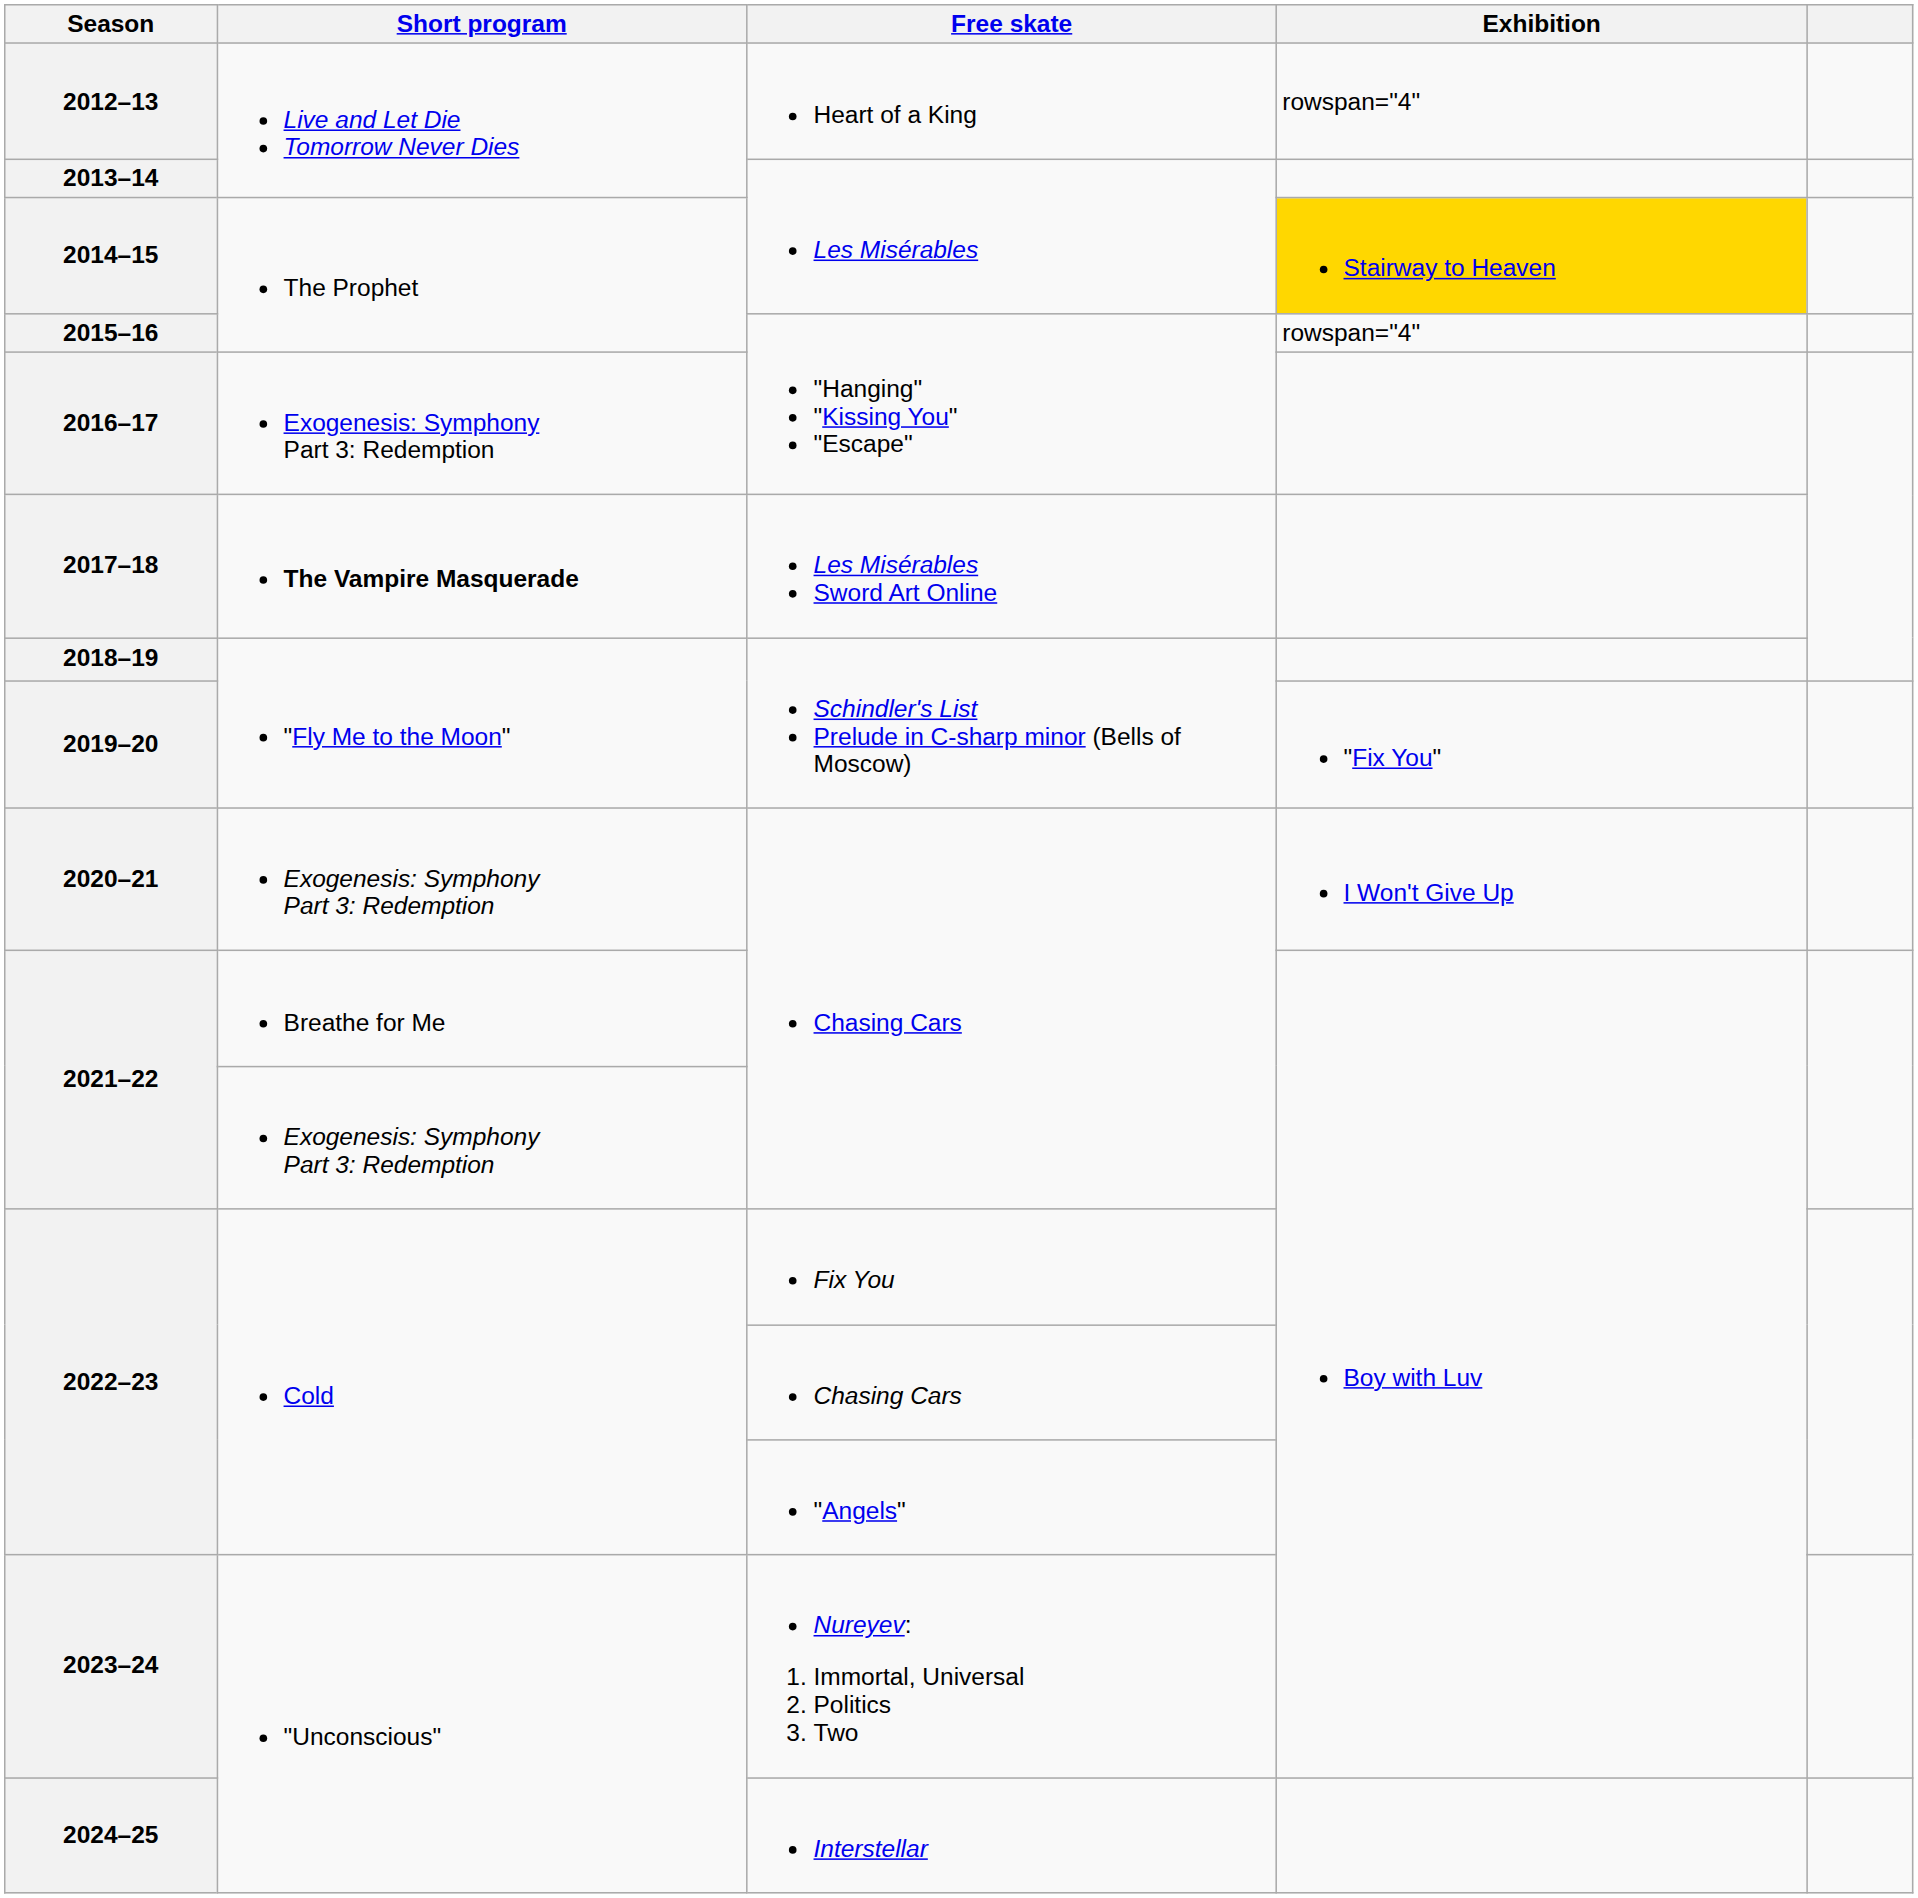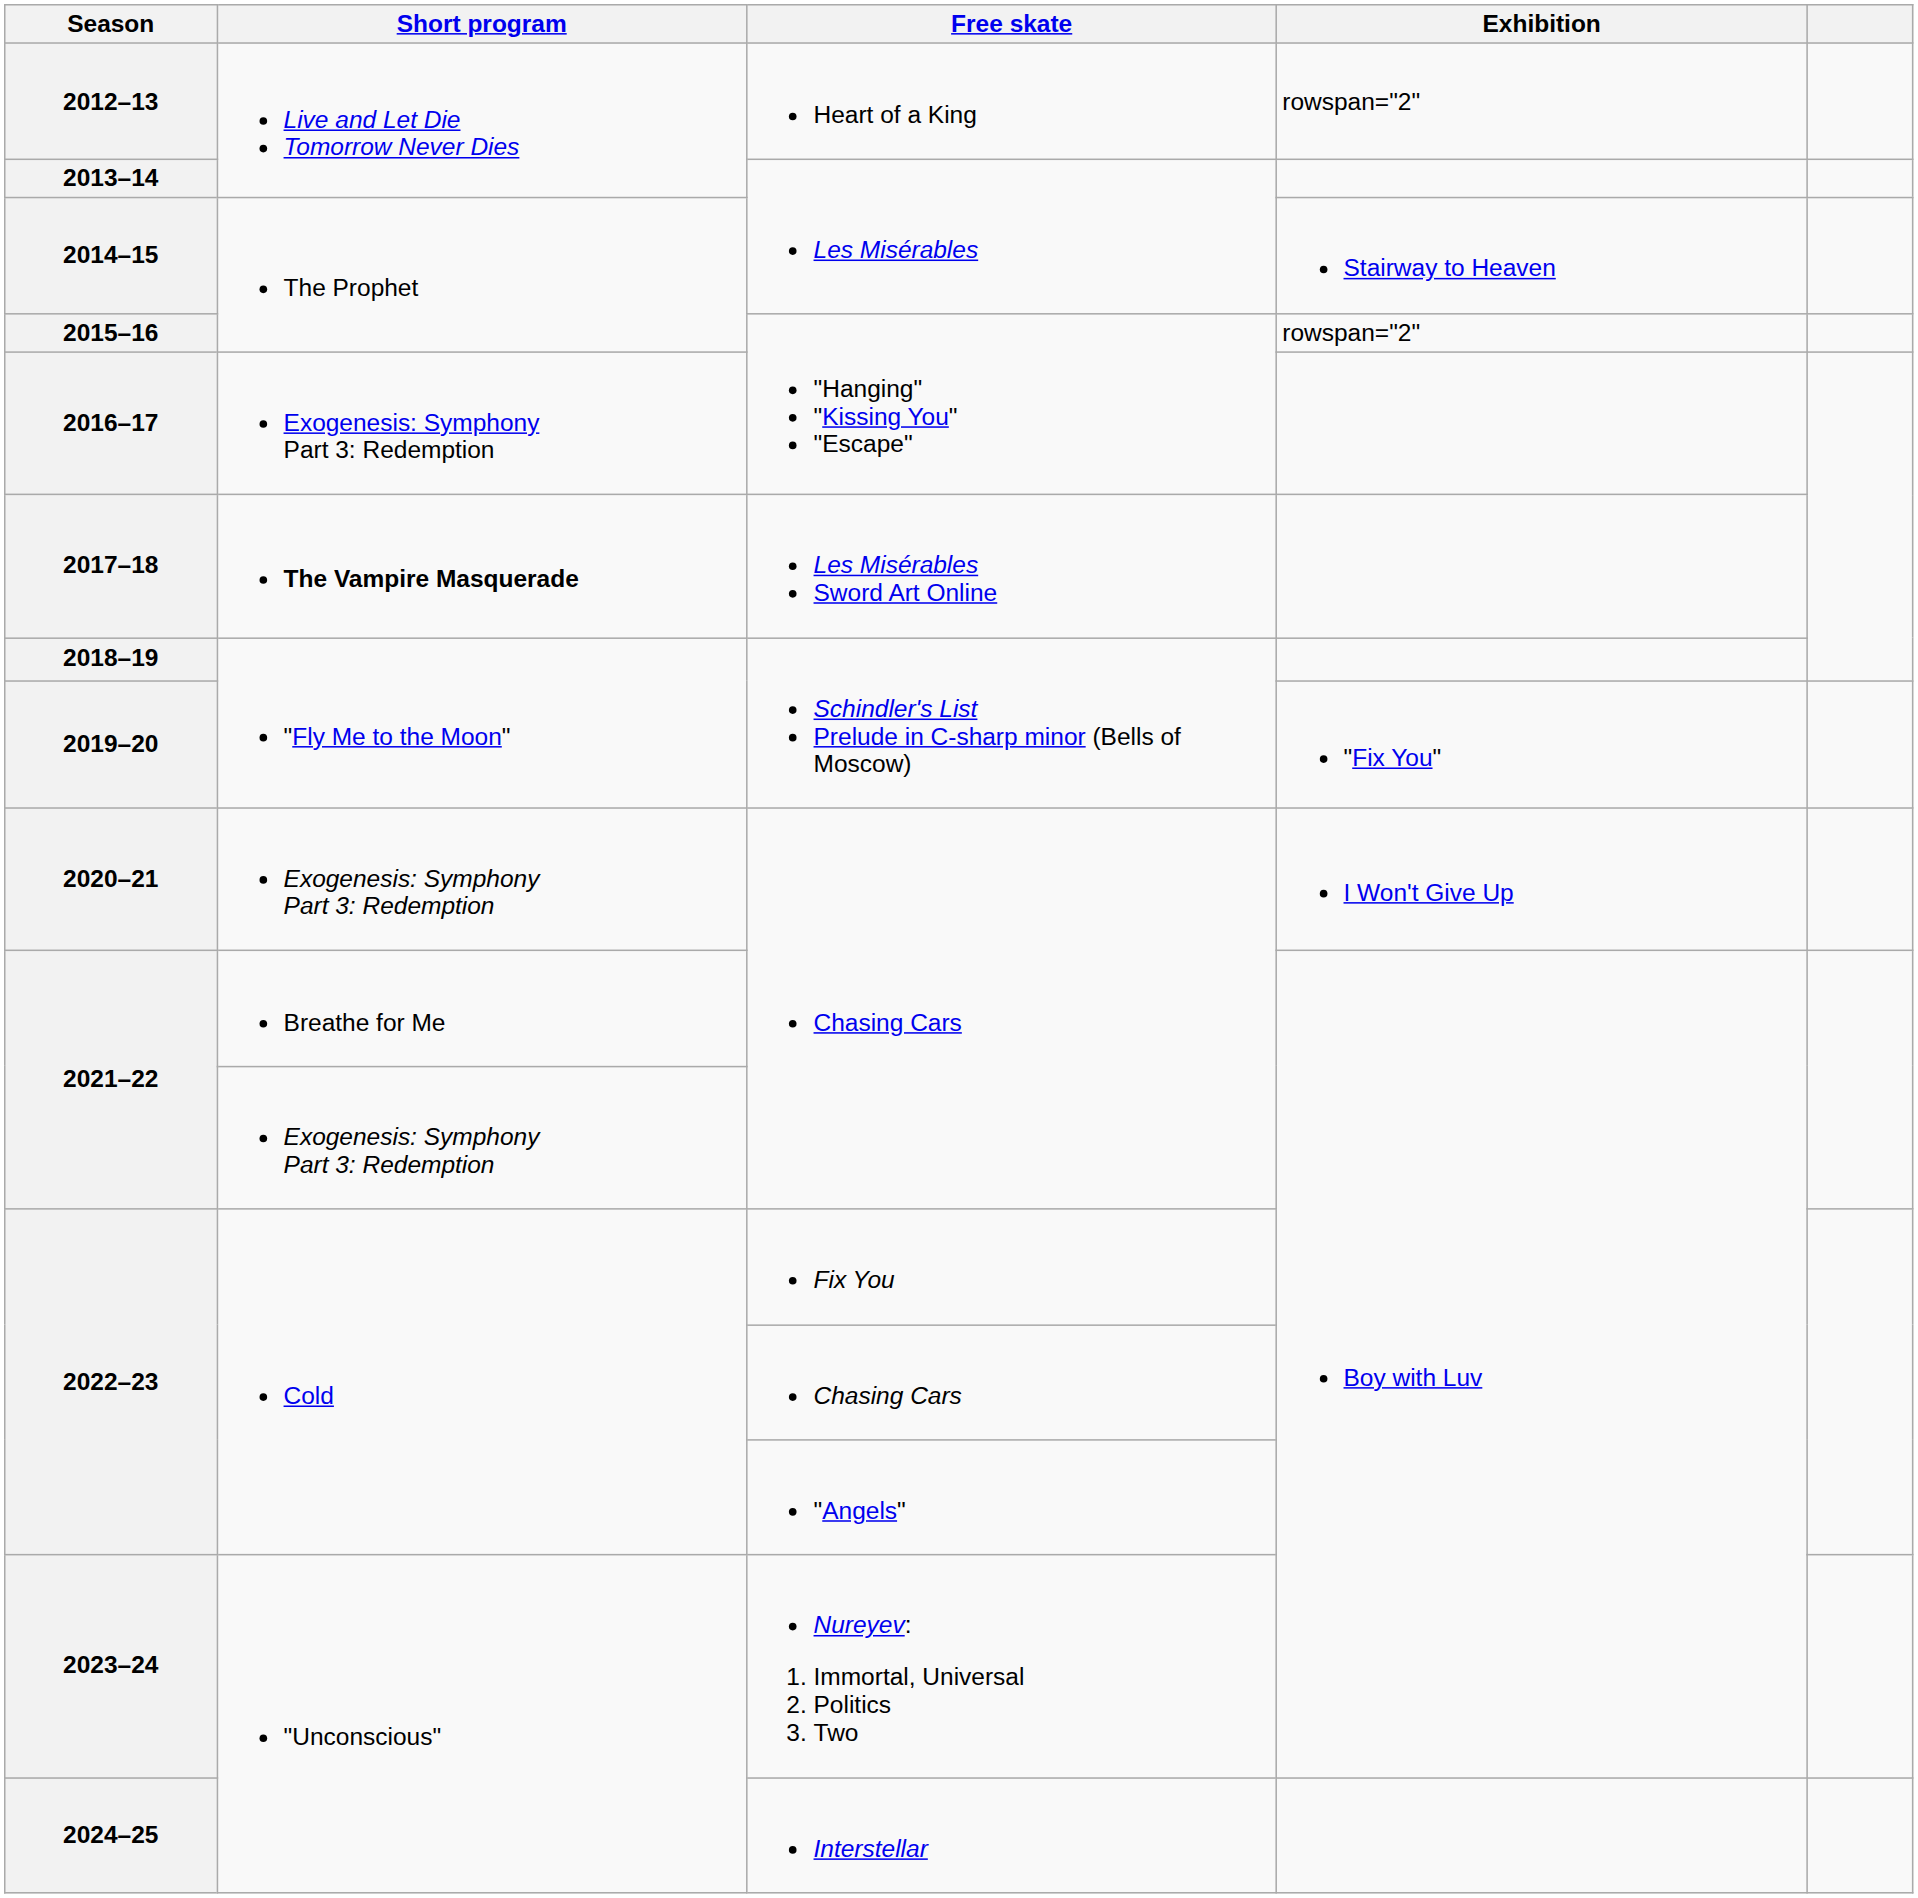(1351, 100) rowspan="4" -> (1351, 100) rowspan="2"
(1542, 269) gold background -> (1542, 269) no background
(1351, 332) rowspan="4" -> (1351, 332) rowspan="2"
